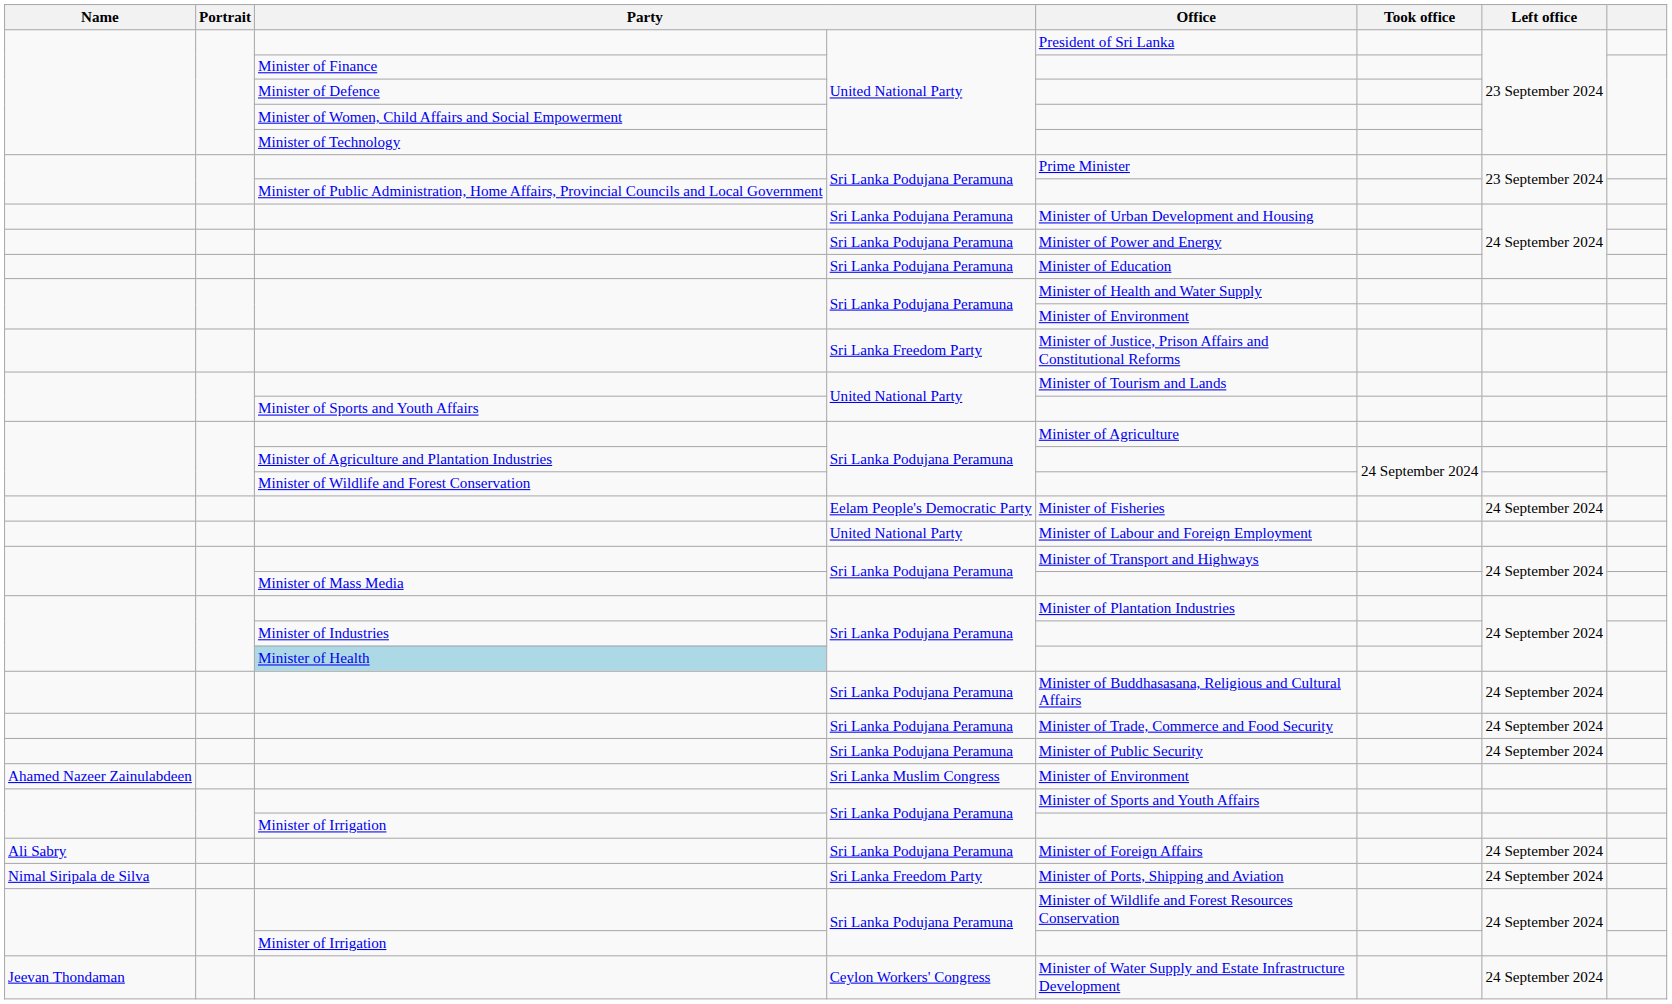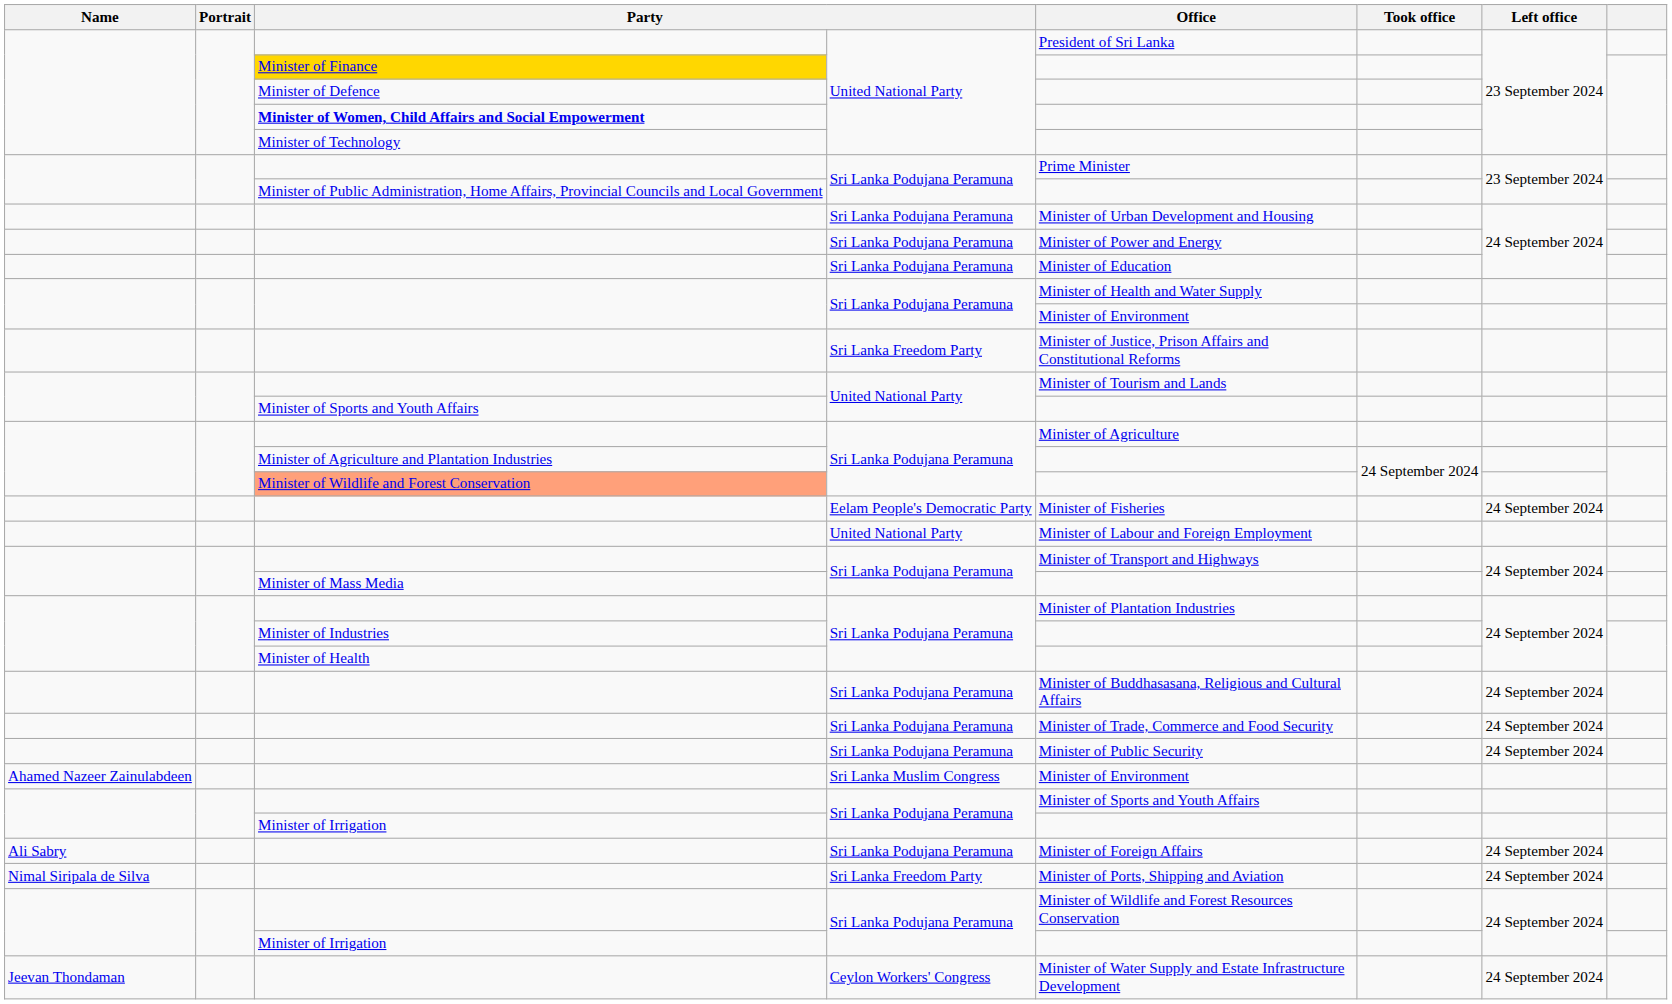(318, 67) no background -> (318, 67) gold background
(440, 117) normal -> (451, 117) bold
(394, 484) no background -> (394, 484) lightsalmon background
(314, 658) lightblue background -> (314, 658) no background
